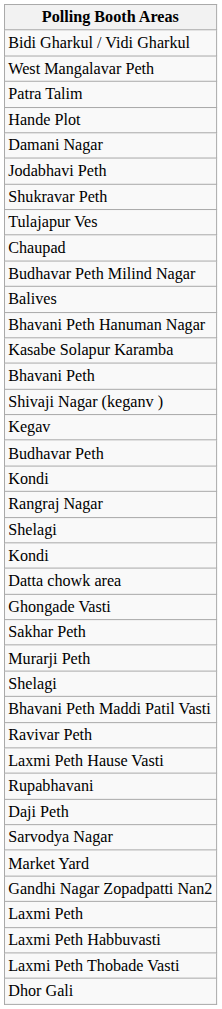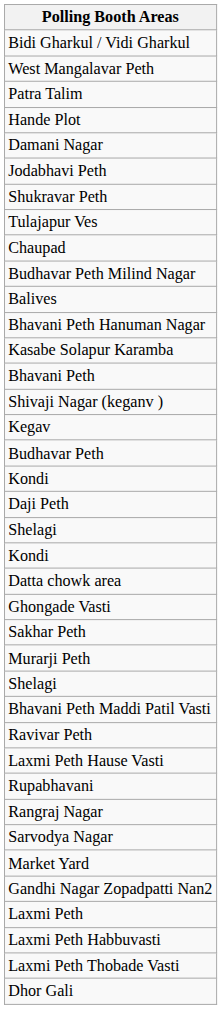(56, 504) Rangraj Nagar -> (39, 504) Daji Peth
(39, 811) Daji Peth -> (56, 811) Rangraj Nagar
